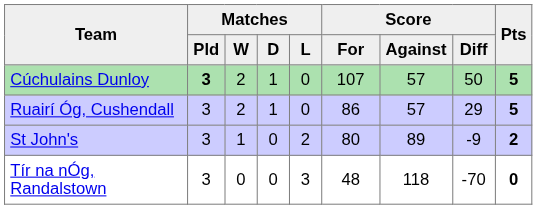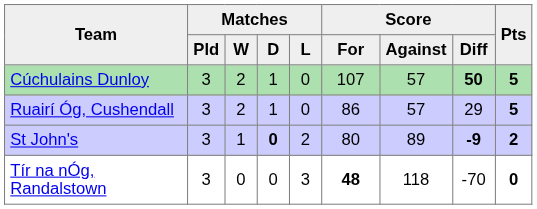(206, 79) bold -> (206, 79) normal
(474, 79) normal -> (474, 79) bold
(273, 140) normal -> (273, 140) bold
(474, 140) normal -> (474, 140) bold
(351, 179) normal -> (351, 179) bold
